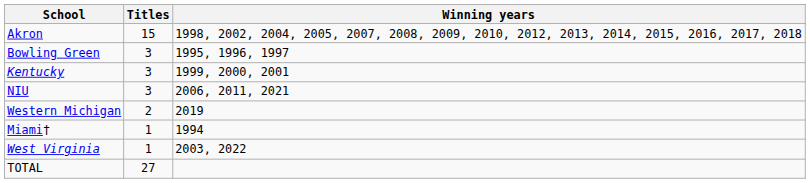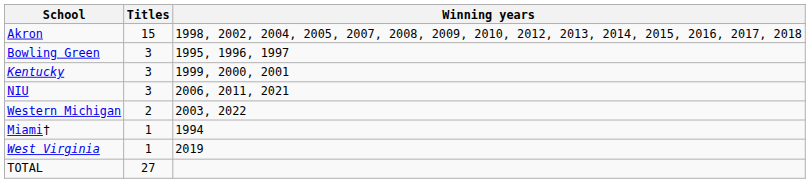(189, 110) 2019 -> (211, 110) 2003, 2022
(211, 149) 2003, 2022 -> (189, 149) 2019
